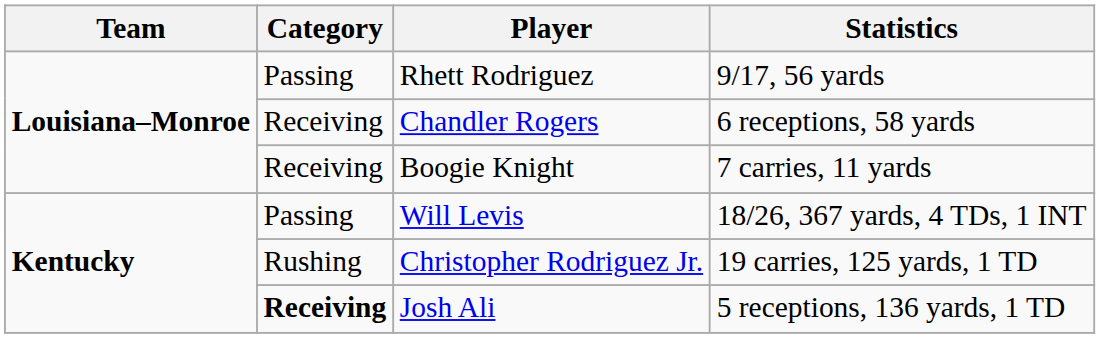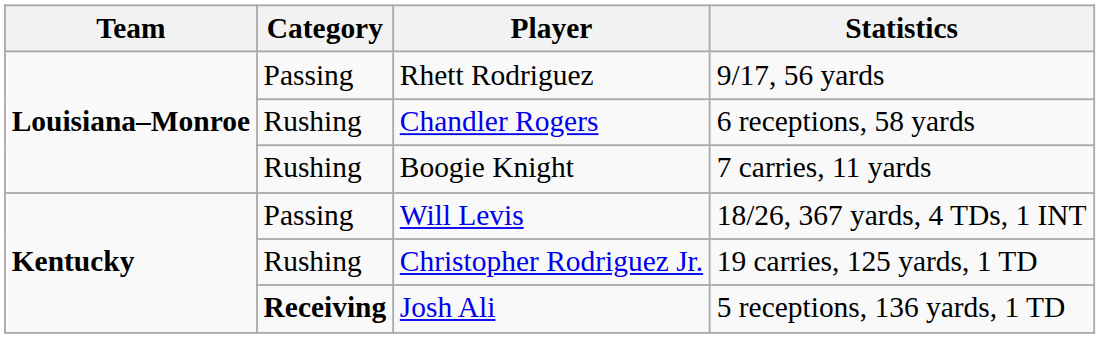(323, 121) Receiving -> (313, 121) Rushing
(323, 168) Receiving -> (313, 168) Rushing
